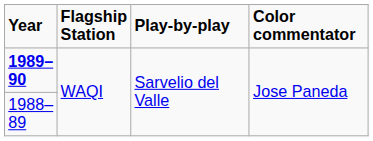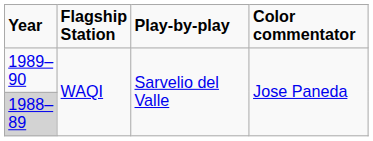(31, 70) bold -> (31, 70) normal
(31, 114) no background -> (31, 114) lightgrey background
